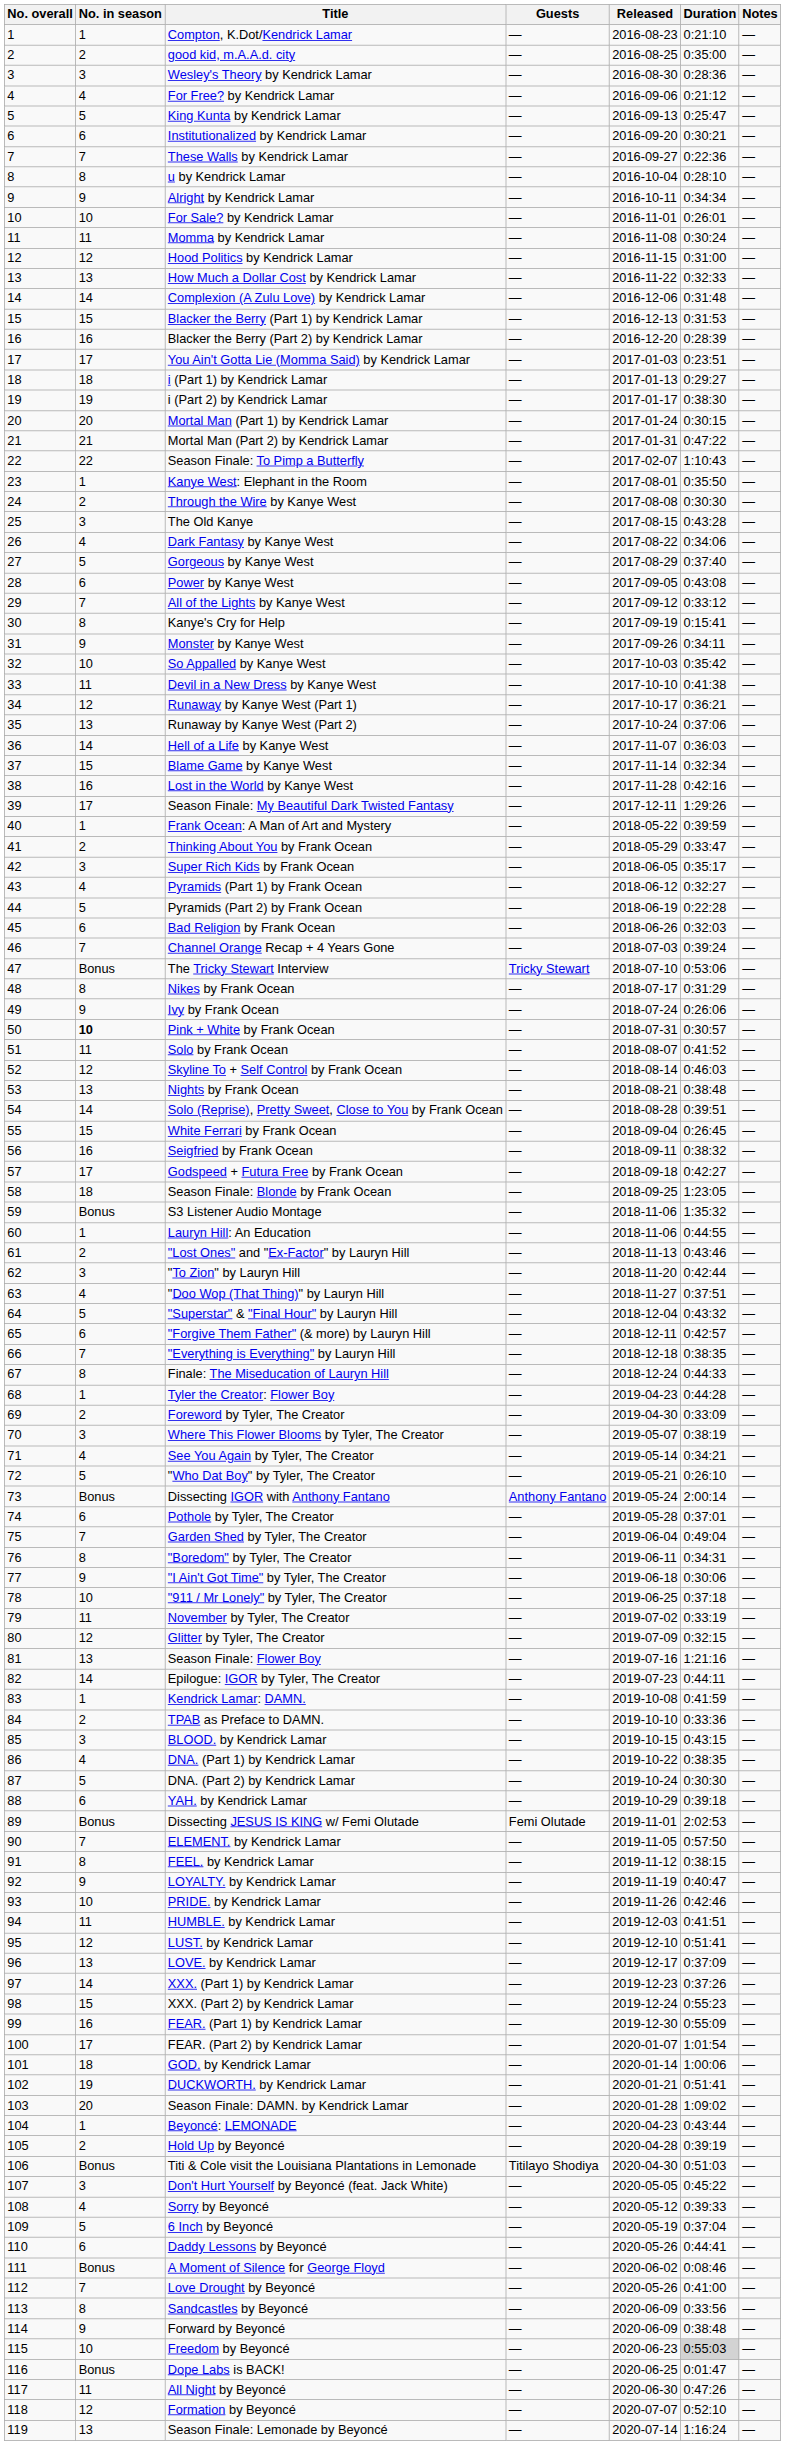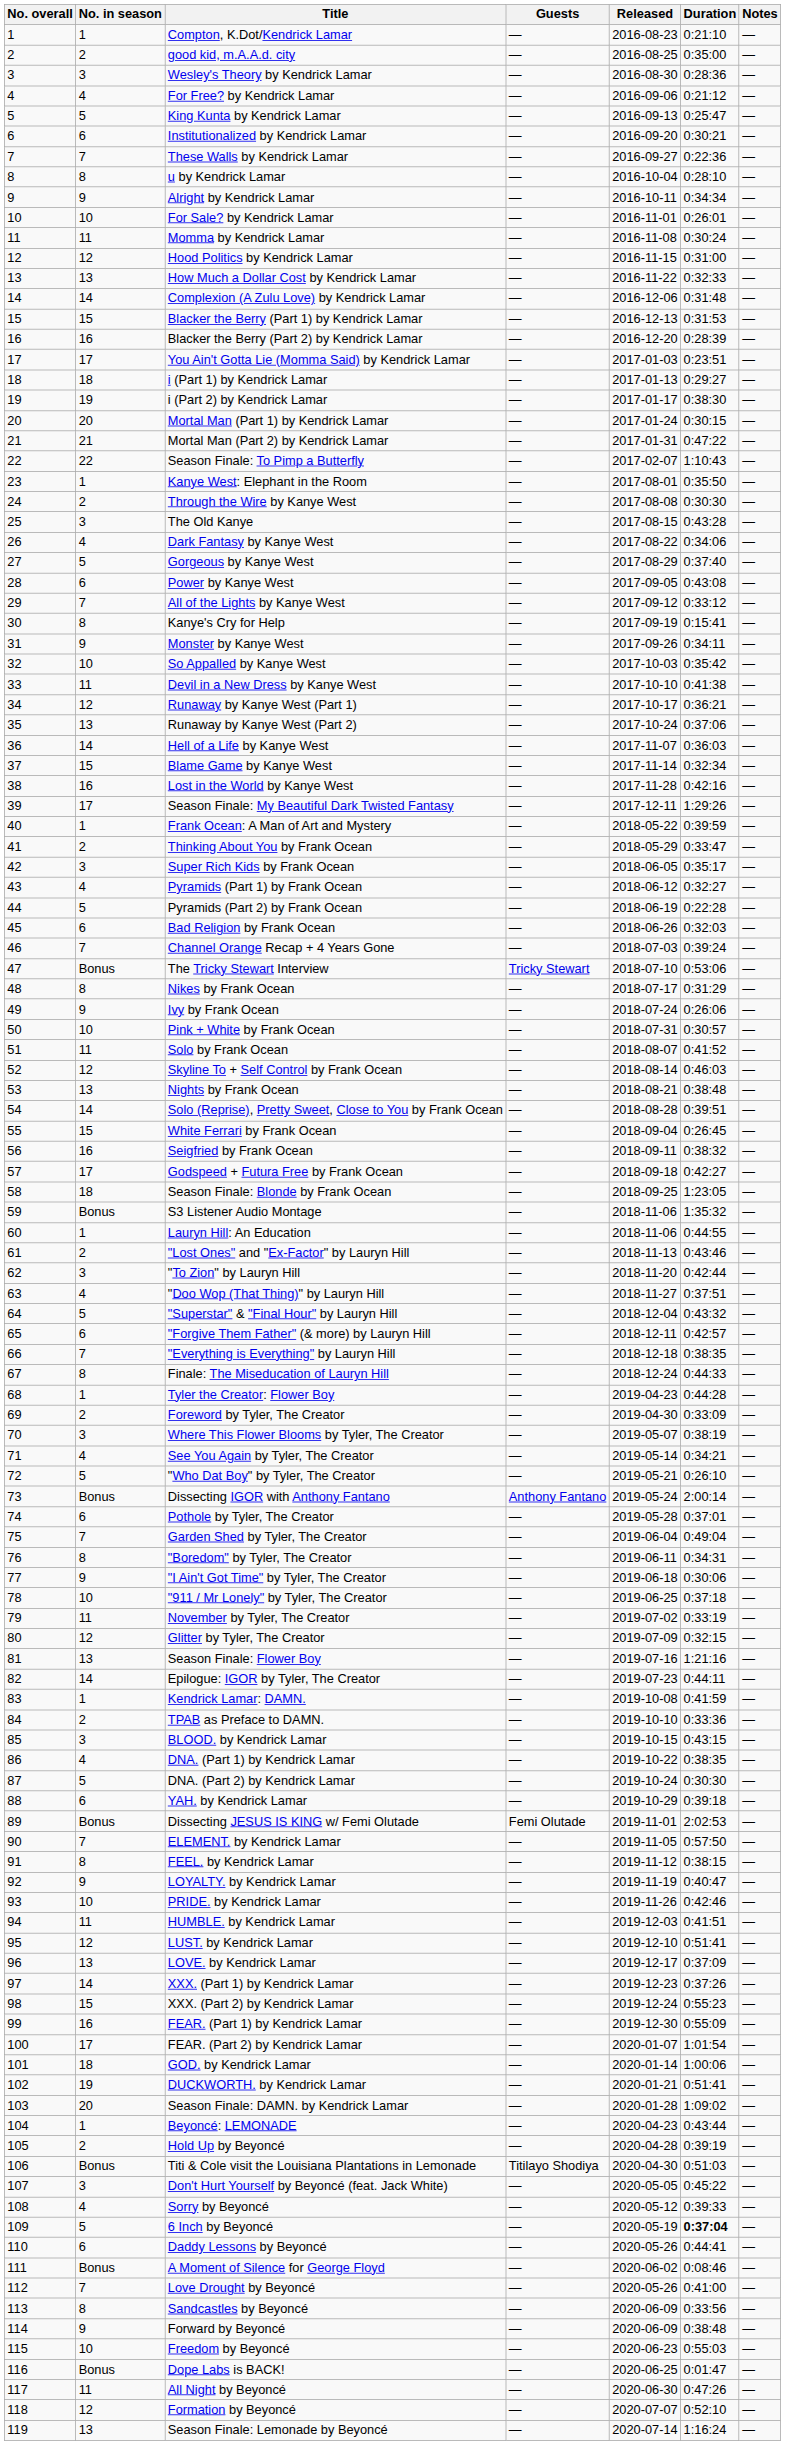(86, 1029) bold -> (86, 1029) normal
(705, 2227) normal -> (706, 2227) bold
(705, 2349) lightgrey background -> (705, 2349) no background
